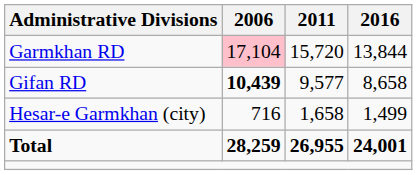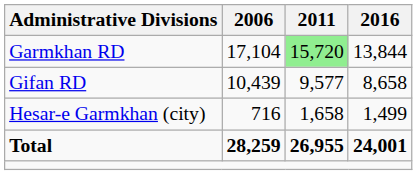(254, 51) pink background -> (254, 51) no background
(317, 51) no background -> (317, 51) lightgreen background
(254, 82) bold -> (254, 82) normal
